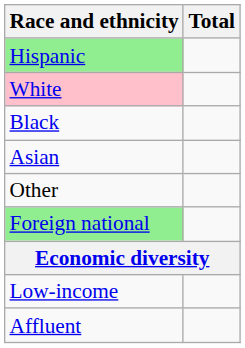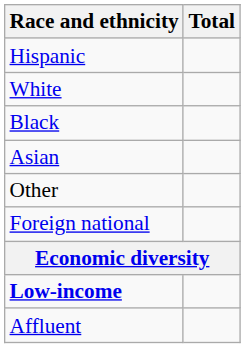(47, 55) lightgreen background -> (47, 55) no background
(36, 88) pink background -> (36, 88) no background
(80, 223) lightgreen background -> (80, 223) no background
(64, 291) normal -> (66, 291) bold
